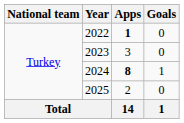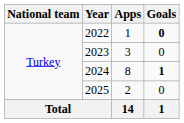(128, 33) bold -> (128, 33) normal
(161, 33) normal -> (161, 33) bold
(128, 71) bold -> (128, 71) normal
(161, 71) normal -> (161, 71) bold
